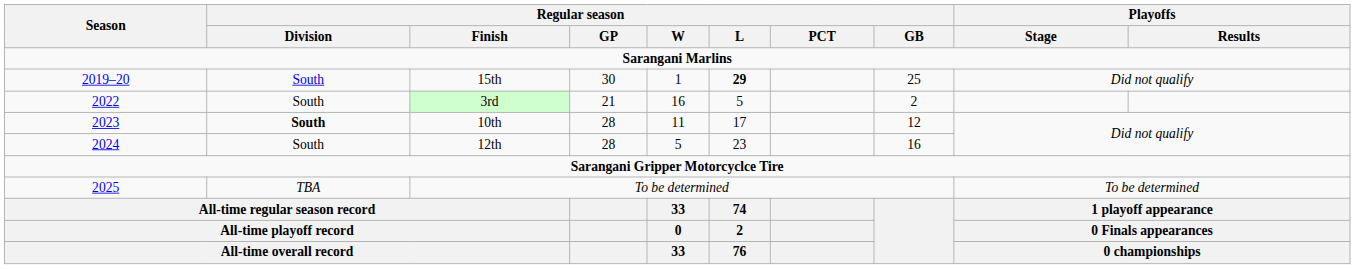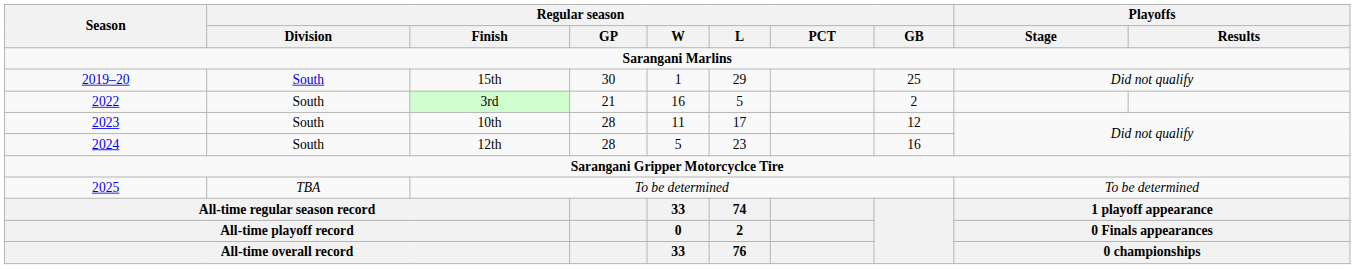(740, 79) bold -> (740, 79) normal
(308, 123) bold -> (308, 123) normal
